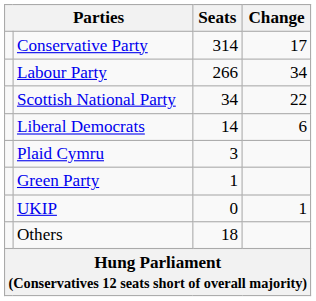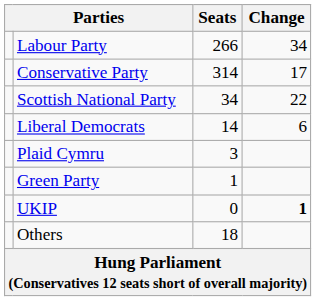rows swapped: (82, 45) <-> (62, 72)
(303, 208) normal -> (303, 208) bold
